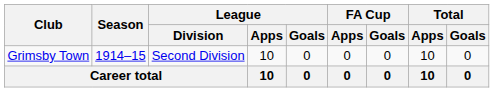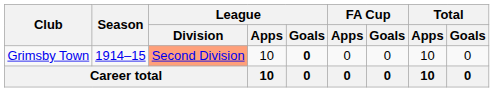(198, 55) no background -> (198, 55) lightsalmon background
(307, 55) normal -> (307, 55) bold
